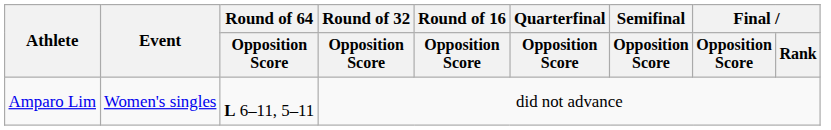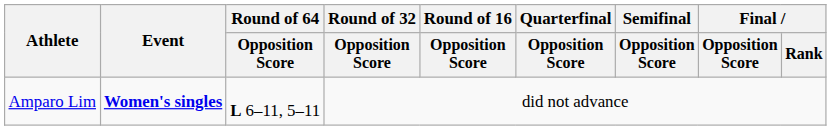(160, 101) normal -> (163, 101) bold
